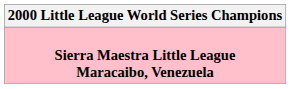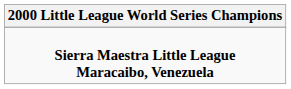(145, 63) pink background -> (145, 63) no background
